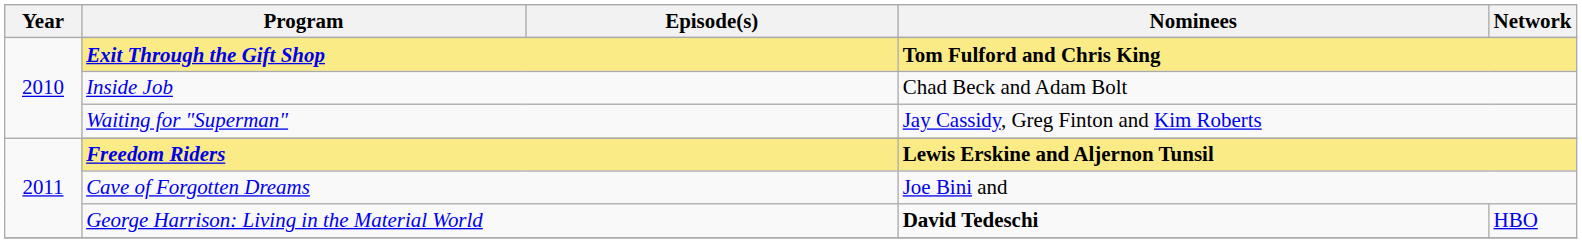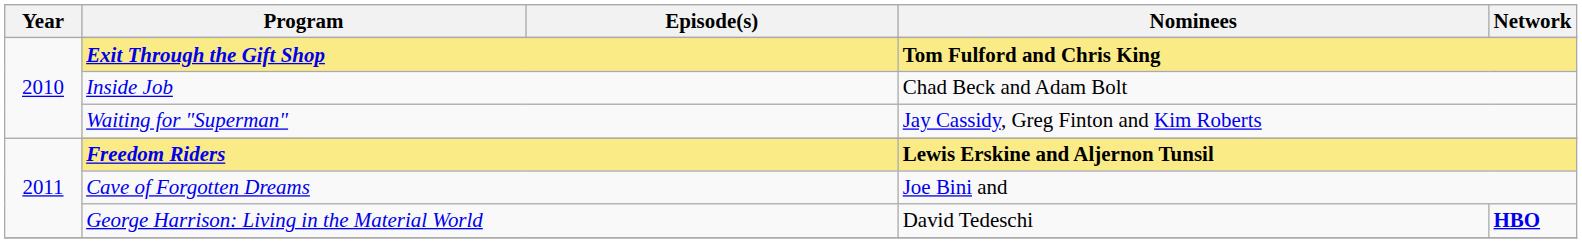(971, 220) bold -> (968, 220) normal
(1516, 220) normal -> (1517, 220) bold
